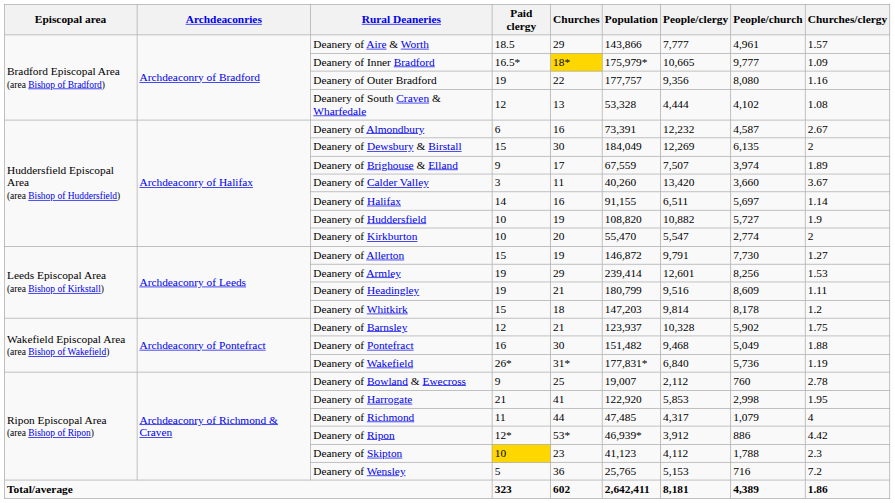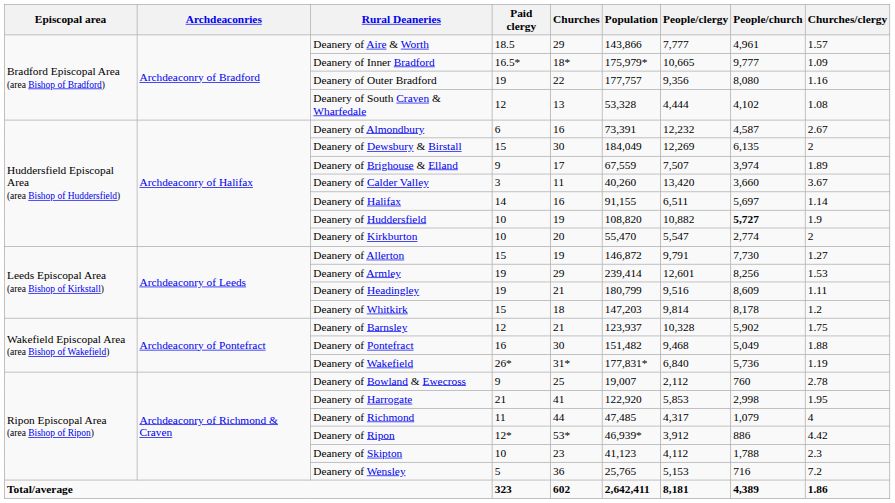(562, 62) gold background -> (562, 62) no background
(746, 219) normal -> (746, 219) bold
(500, 453) gold background -> (500, 453) no background
